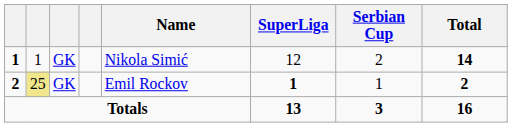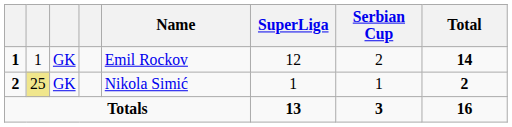(146, 59) Nikola Simić -> (146, 59) Emil Rockov
(146, 84) Emil Rockov -> (146, 84) Nikola Simić
(293, 84) bold -> (293, 84) normal
